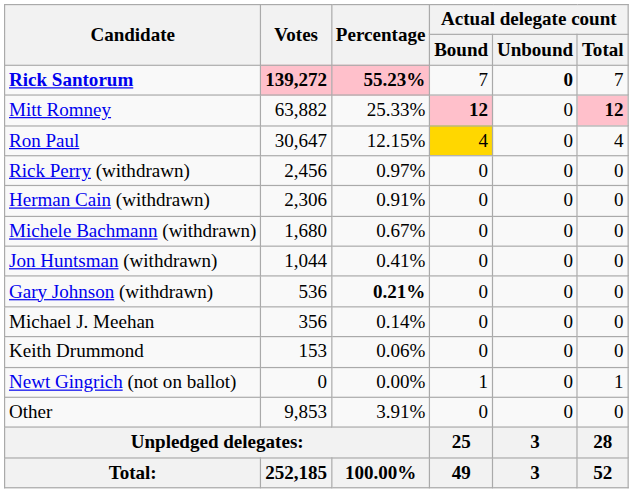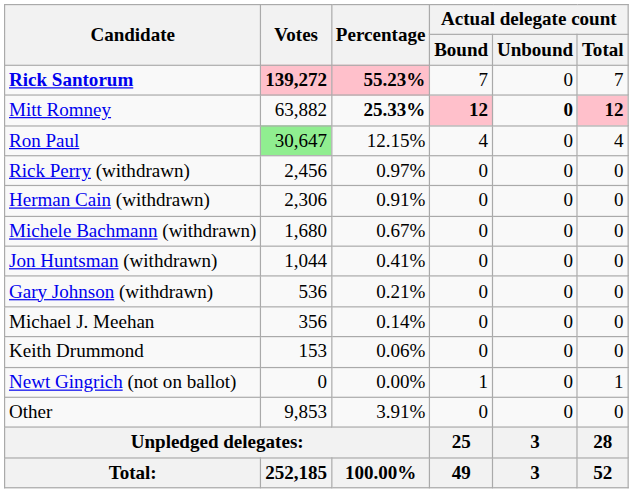(568, 79) bold -> (568, 79) normal
(396, 110) normal -> (394, 110) bold
(568, 110) normal -> (568, 110) bold
(301, 140) no background -> (301, 140) lightgreen background
(483, 140) gold background -> (483, 140) no background
(399, 291) bold -> (401, 291) normal
